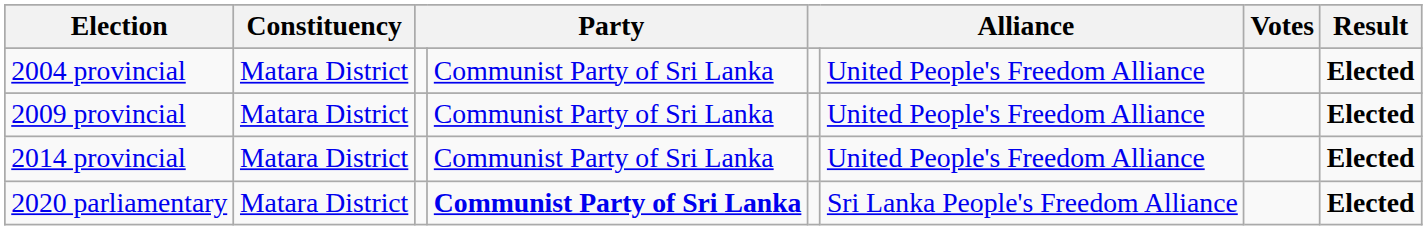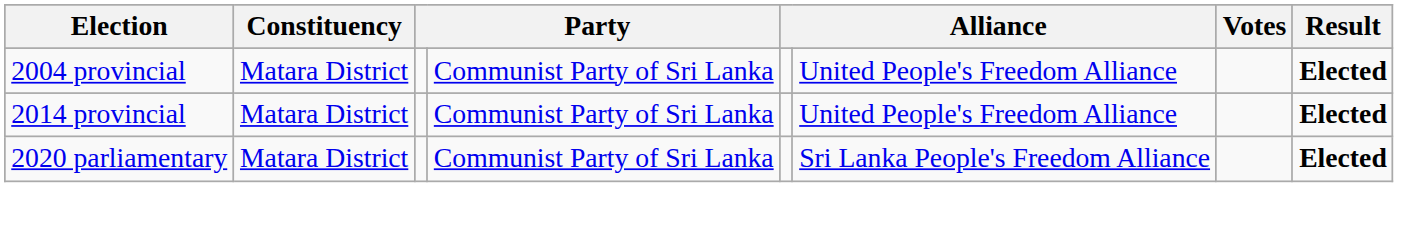- row: (99, 114)
(618, 202) bold -> (604, 158) normal
